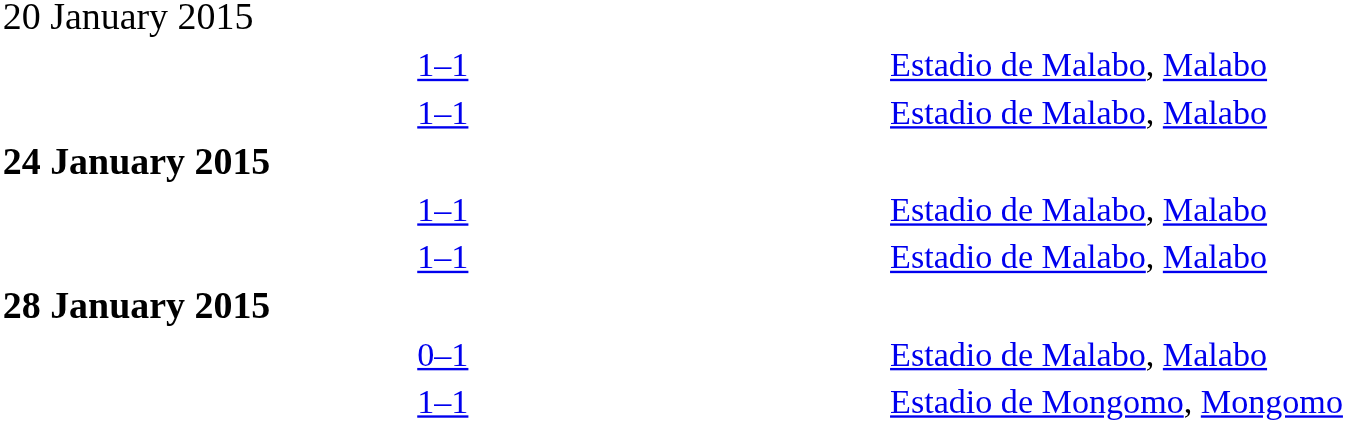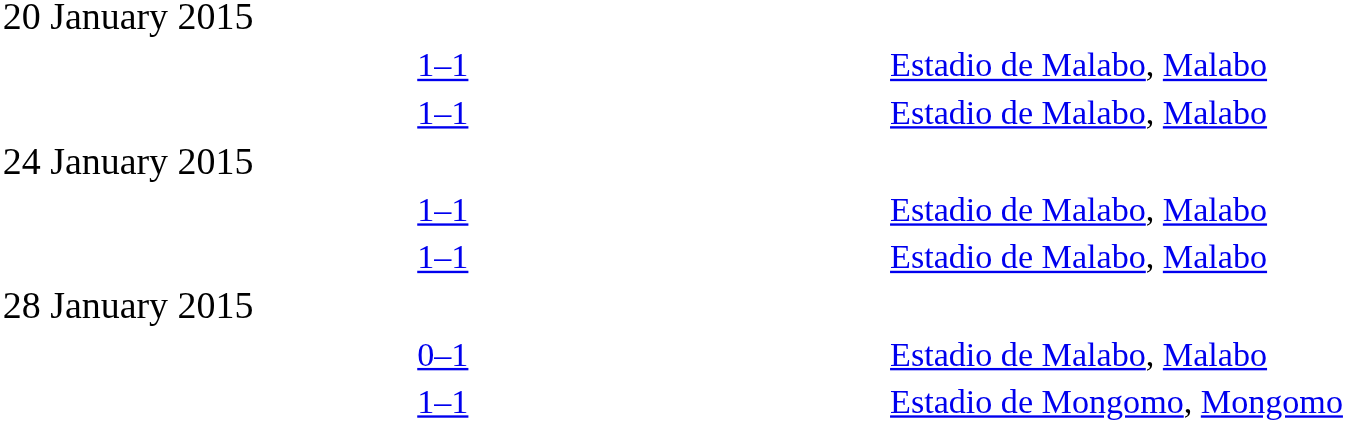(137, 161) bold -> (128, 161) normal
(137, 305) bold -> (128, 305) normal
